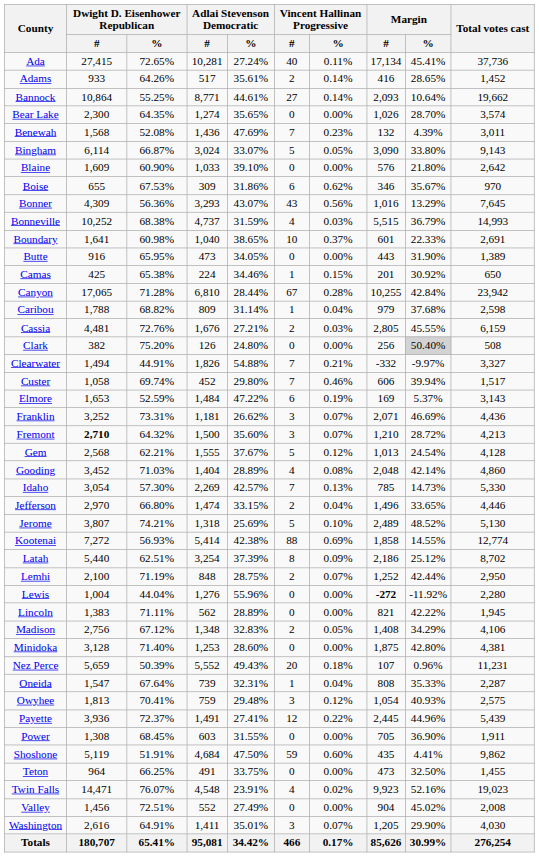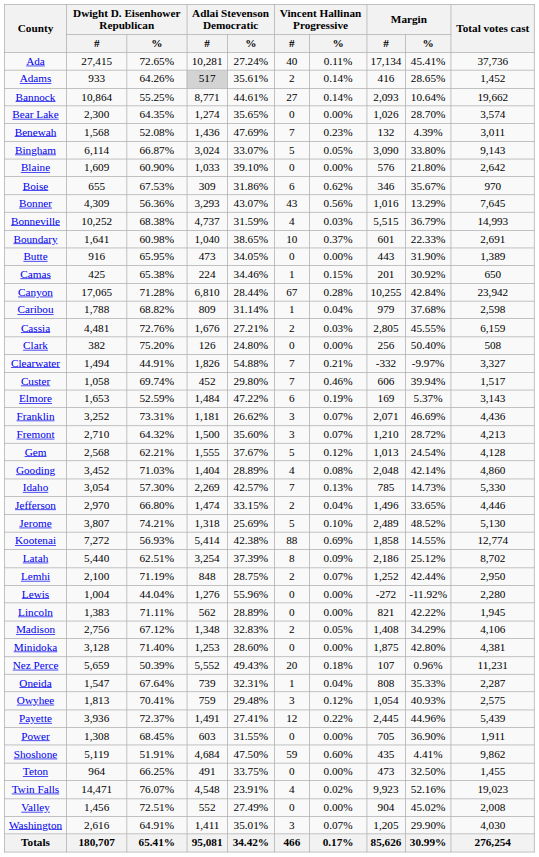(207, 79) no background -> (207, 79) lightgrey background
(428, 345) lightgrey background -> (428, 345) no background
(97, 434) bold -> (97, 434) normal
(386, 594) bold -> (386, 594) normal
